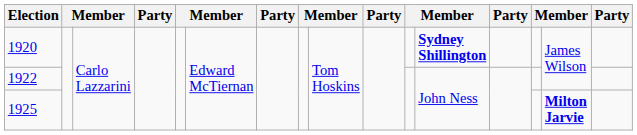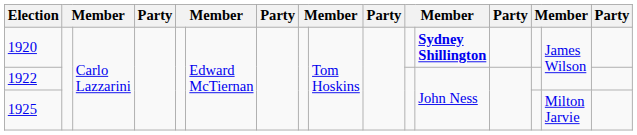(566, 109) bold -> (565, 109) normal
